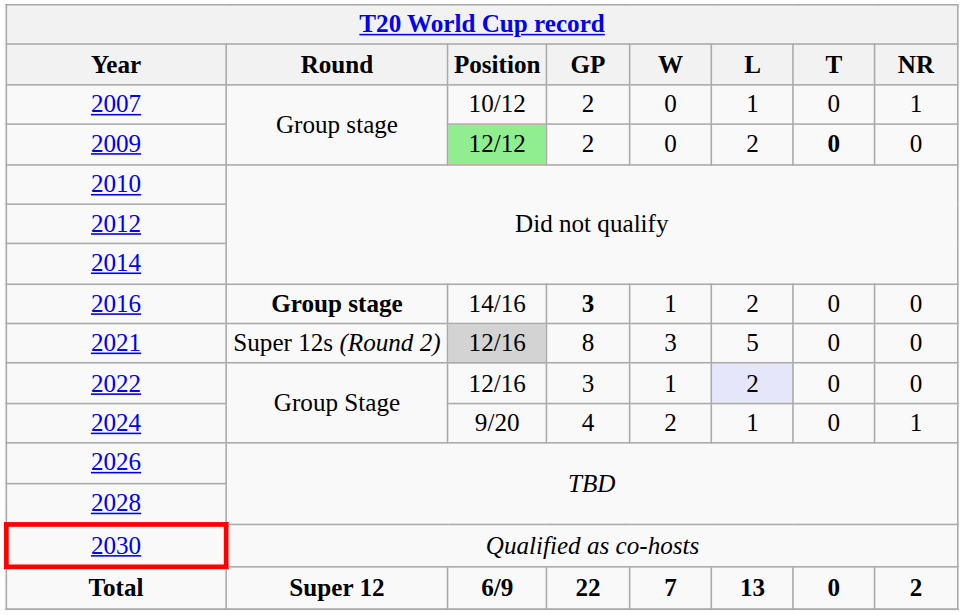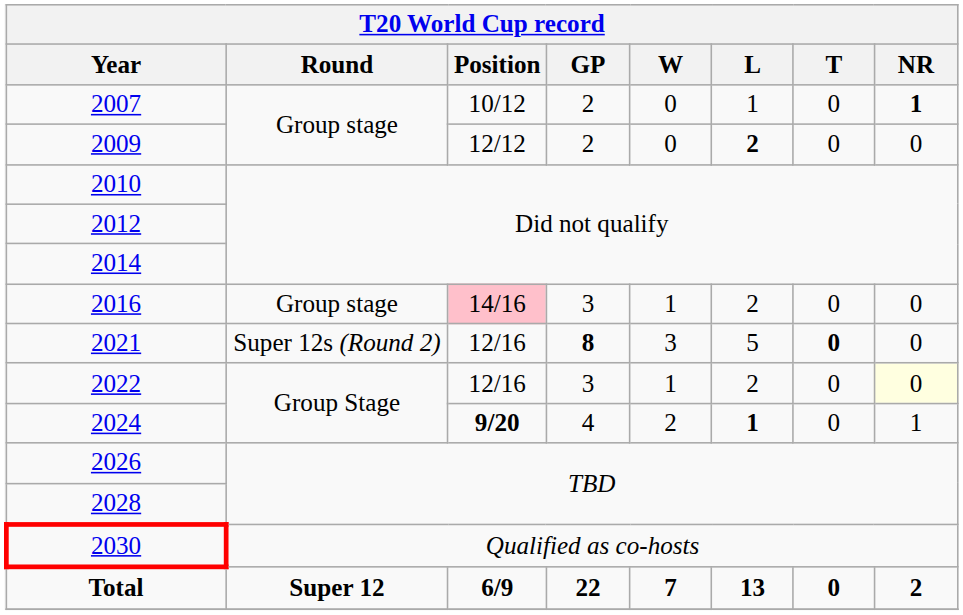(916, 104) normal -> (916, 104) bold
(497, 143) lightgreen background -> (497, 143) no background
(752, 143) normal -> (752, 143) bold
(834, 143) bold -> (834, 143) normal
(337, 303) bold -> (337, 303) normal
(497, 303) no background -> (497, 303) pink background
(588, 303) bold -> (588, 303) normal
(497, 343) lightgrey background -> (497, 343) no background
(588, 343) normal -> (588, 343) bold
(834, 343) normal -> (834, 343) bold
(752, 382) lavender background -> (752, 382) no background
(916, 382) no background -> (916, 382) lightyellow background
(497, 422) normal -> (497, 422) bold
(752, 422) normal -> (752, 422) bold
